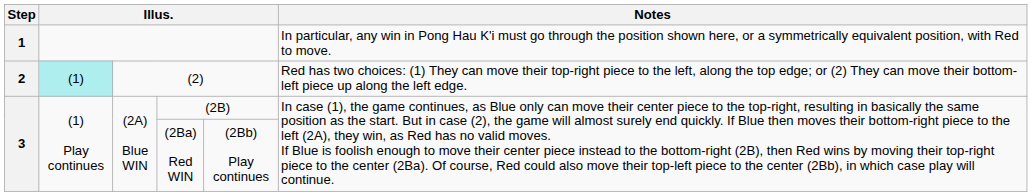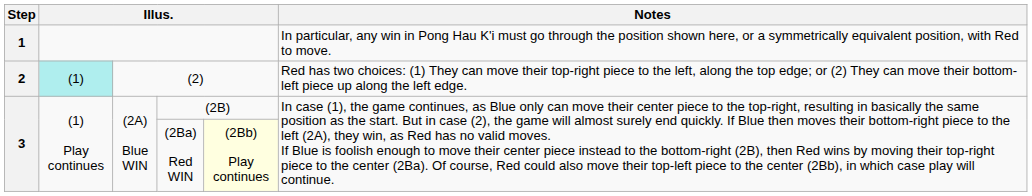(241, 155) no background -> (241, 155) lightyellow background
